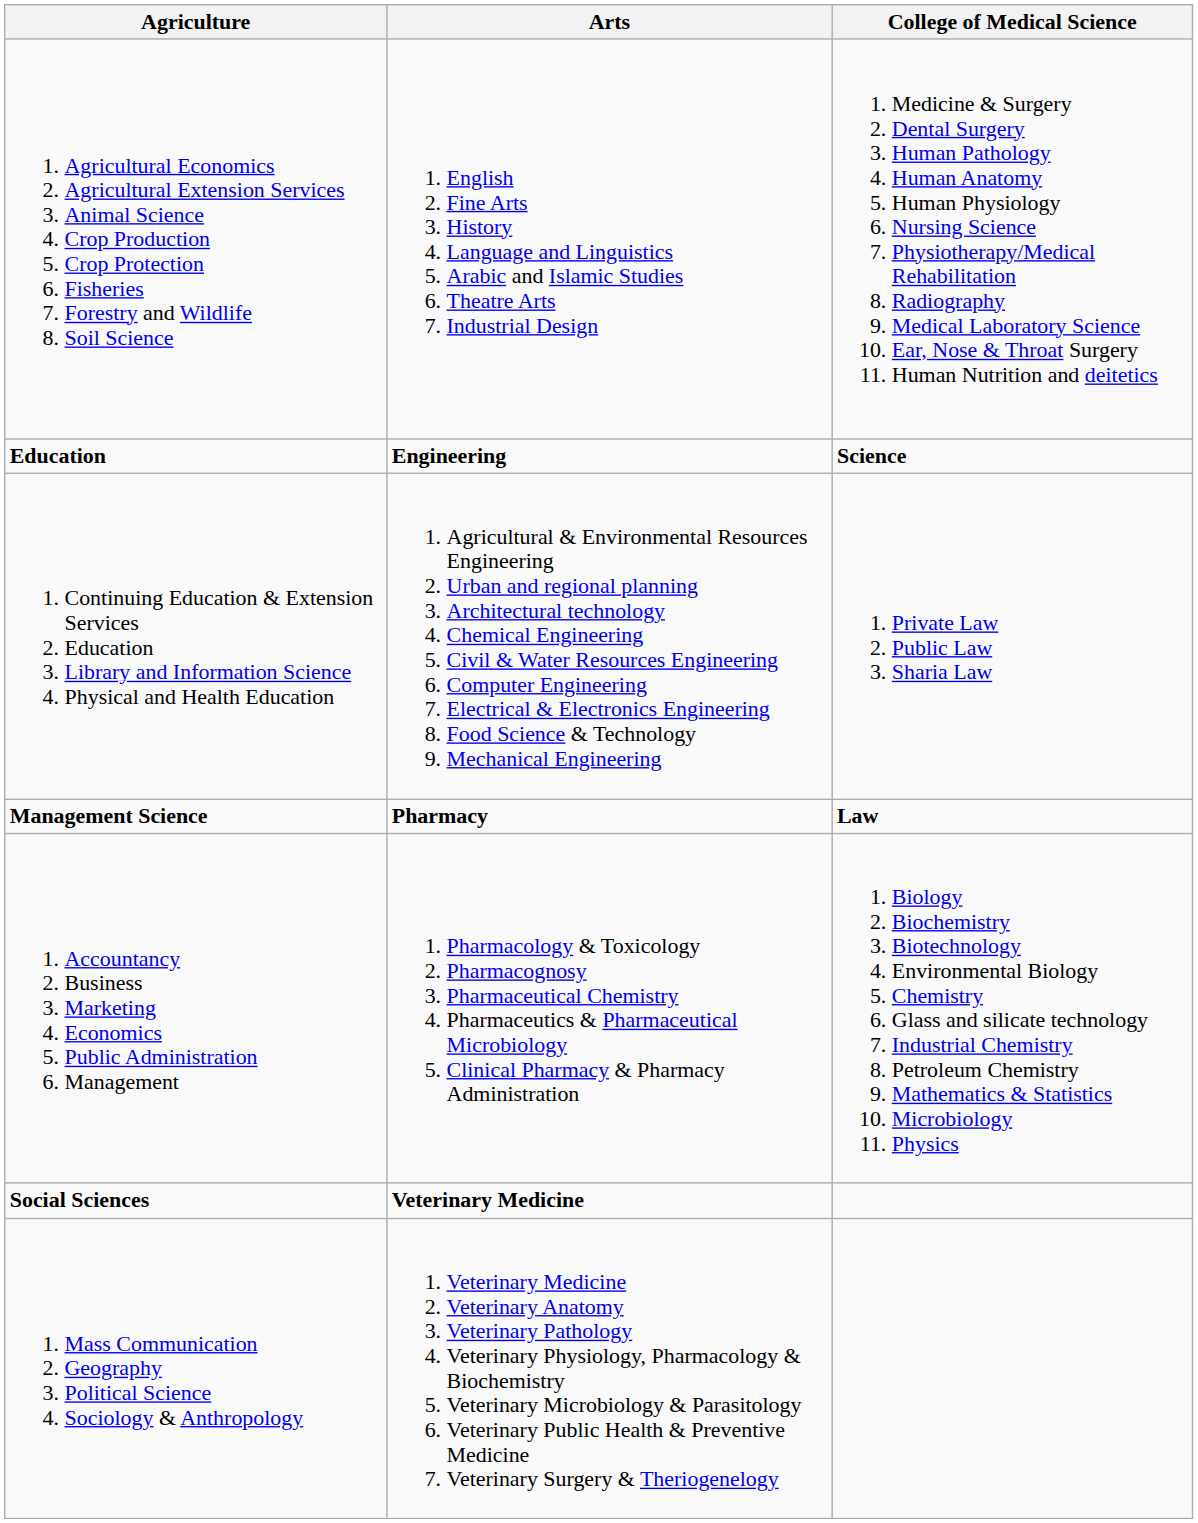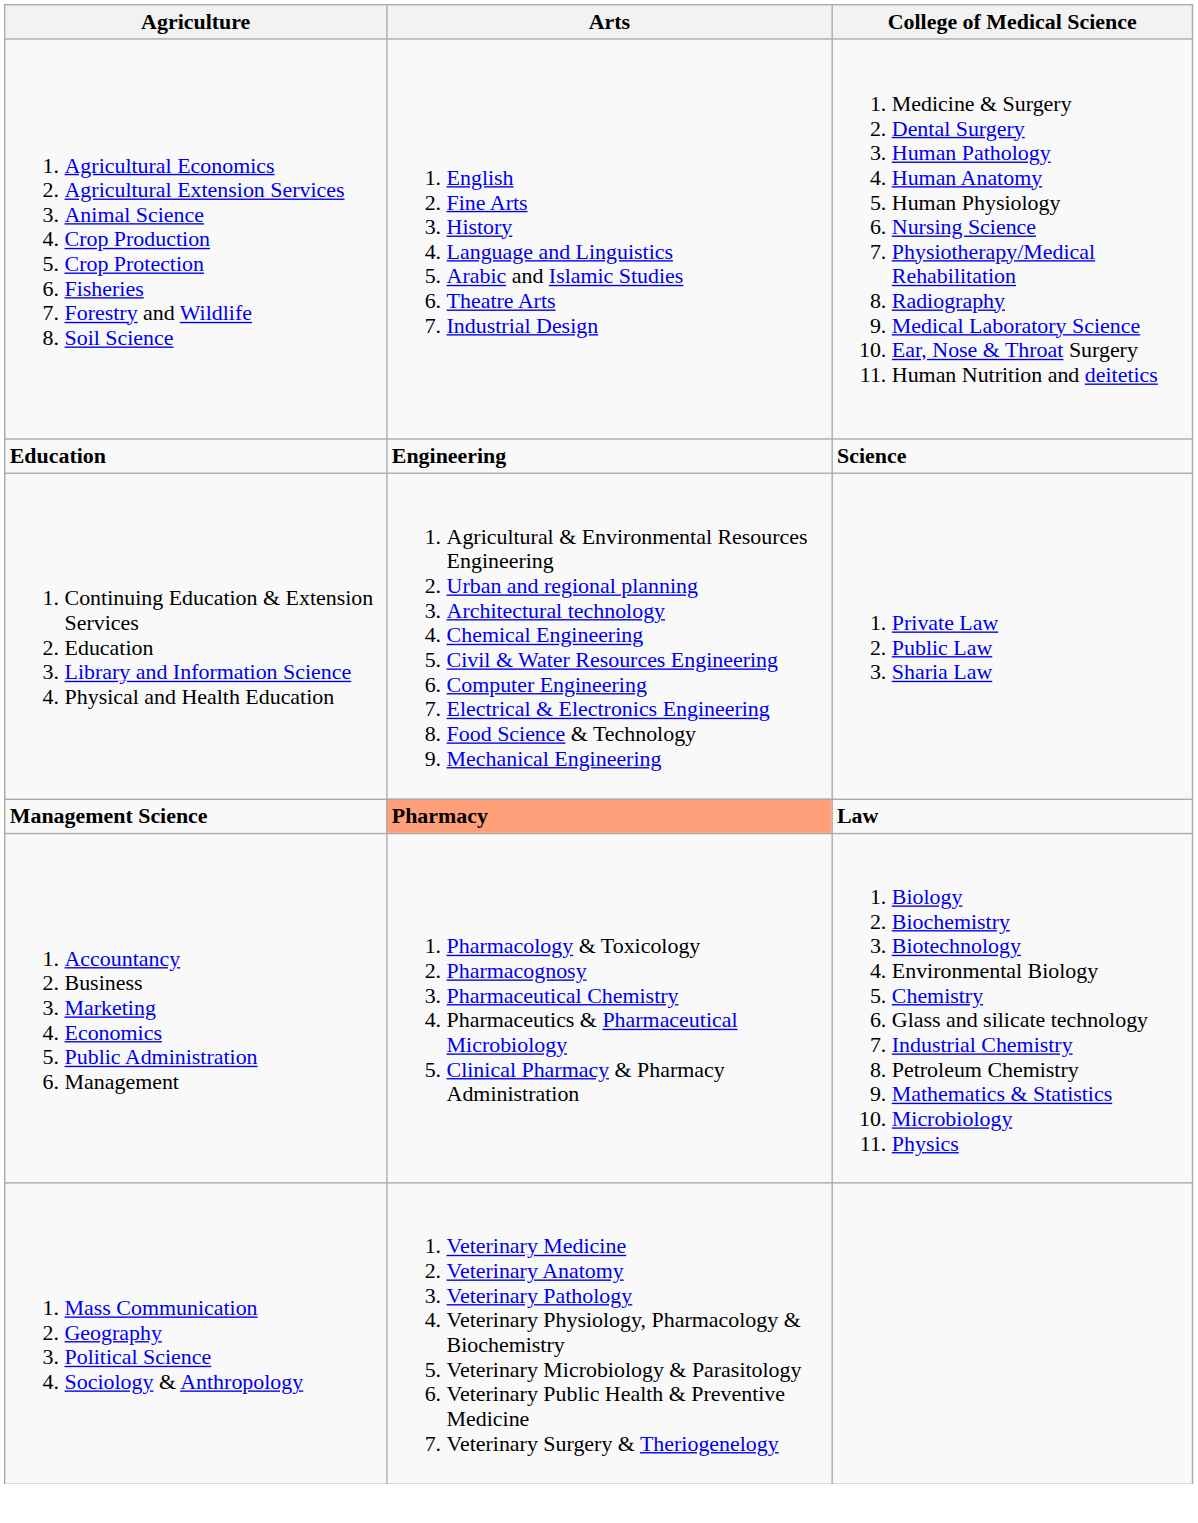(440, 815) no background -> (440, 815) lightsalmon background
- row: (79, 1200)
